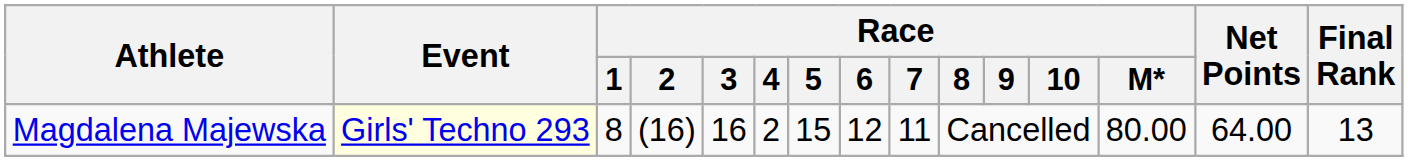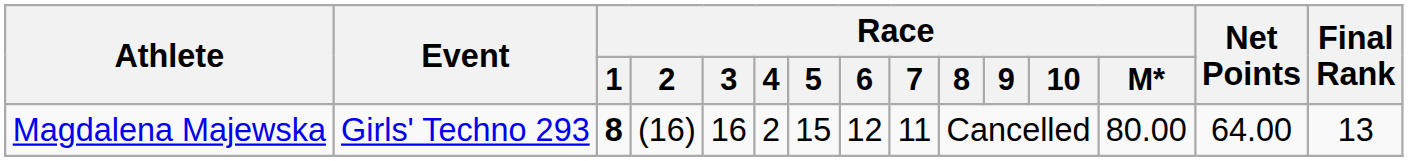(465, 131) lightyellow background -> (465, 131) no background
(614, 131) normal -> (614, 131) bold
